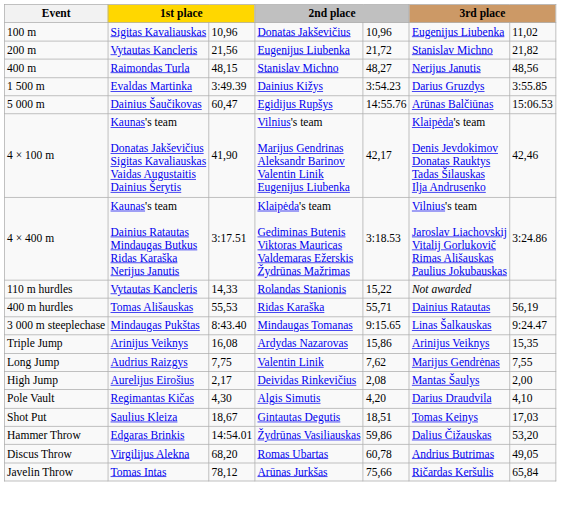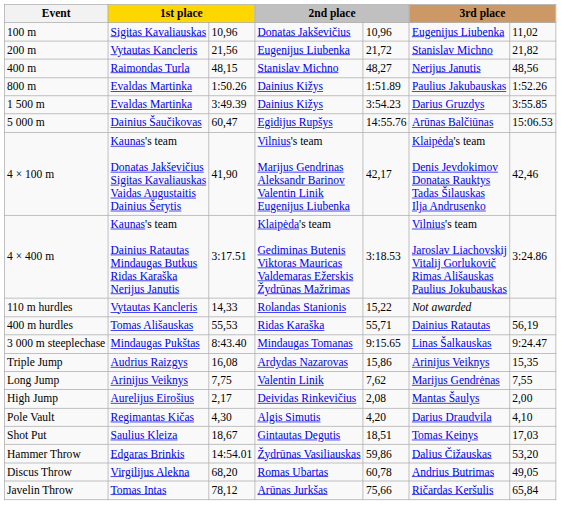+ row: (22, 86)
(149, 344) Arinijus Veiknys -> (149, 362) Audrius Raizgys
(149, 362) Audrius Raizgys -> (149, 380) Arinijus Veiknys
